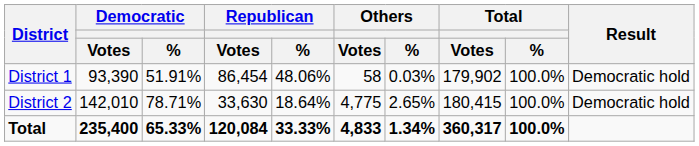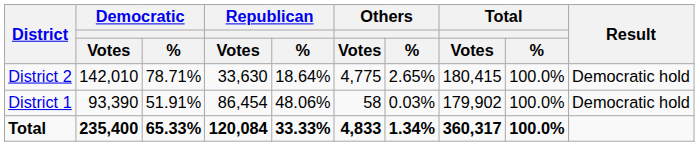rows swapped: (40, 76) <-> (40, 102)
